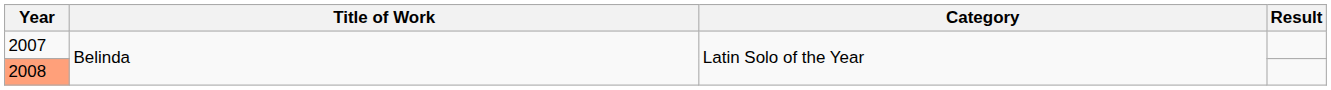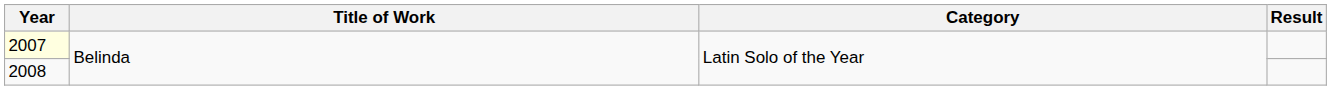(27, 44) no background -> (27, 44) lightyellow background
(27, 71) lightsalmon background -> (27, 71) no background
